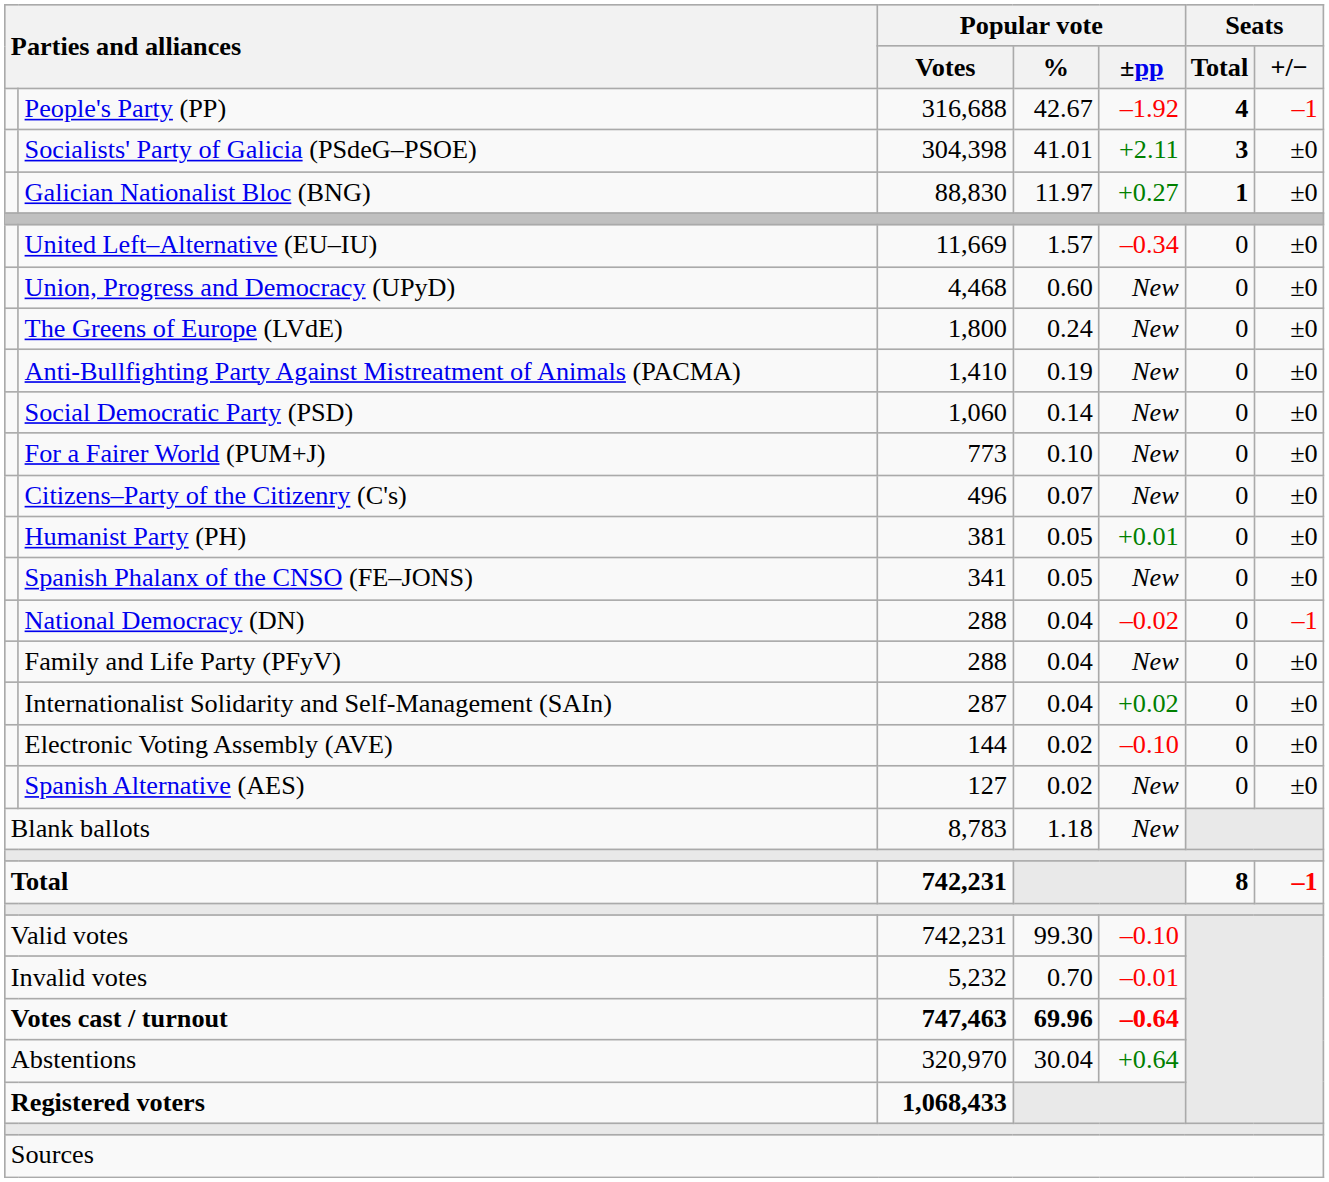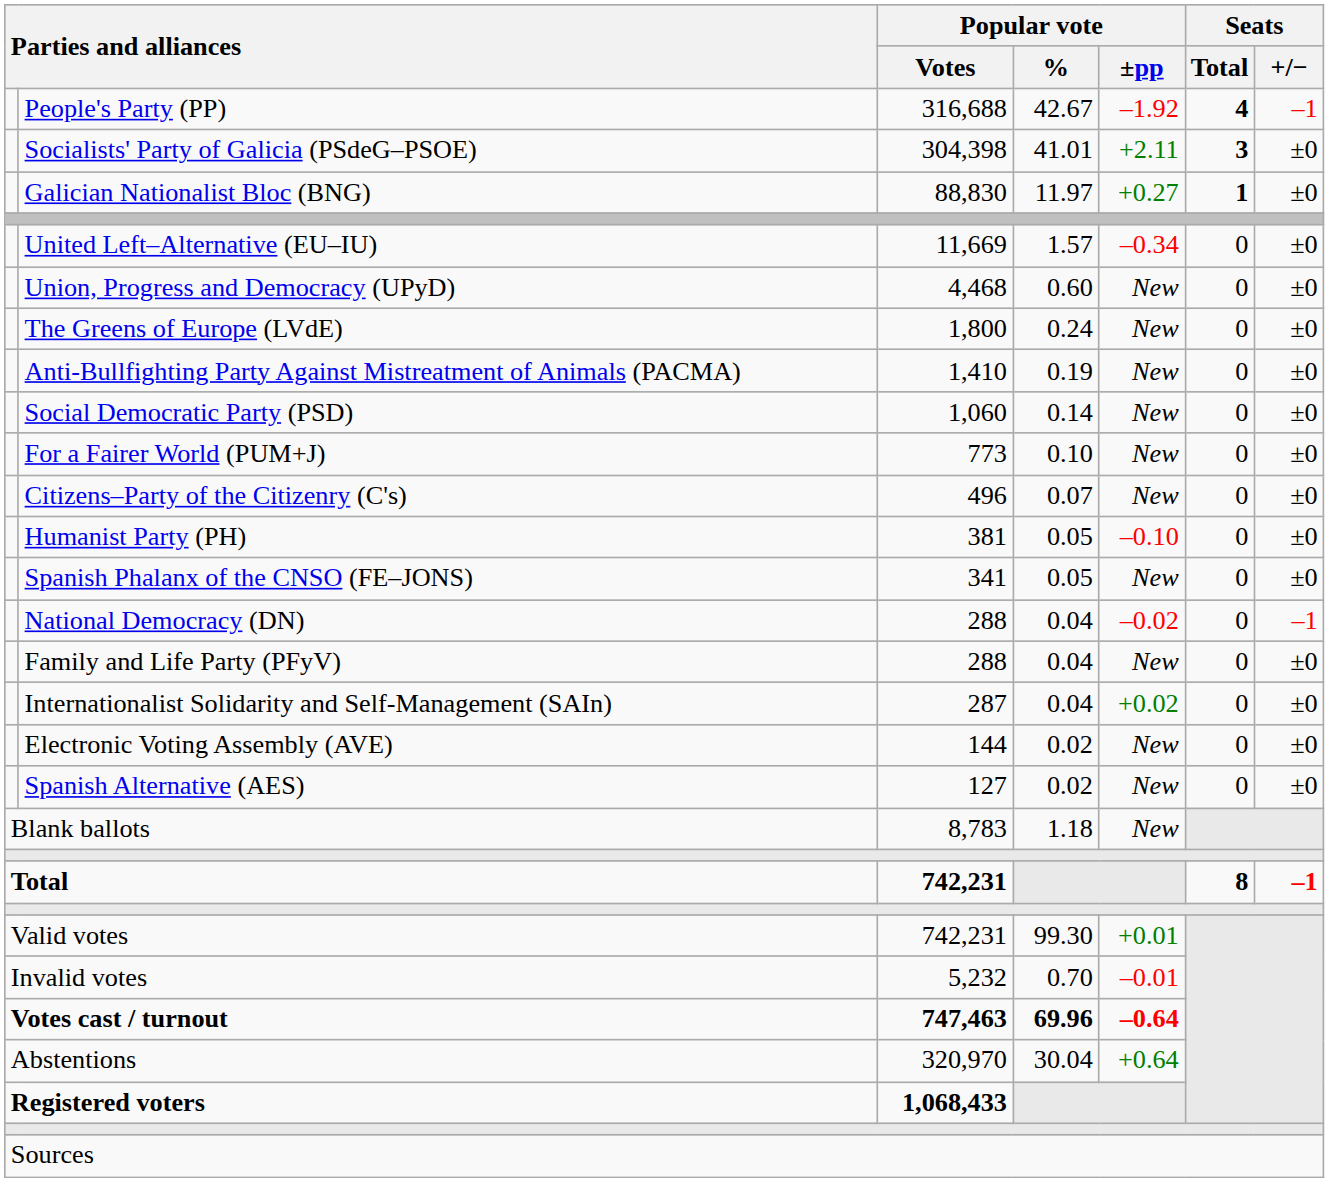(1148, 536) +0.01 -> (1149, 536) –0.10
(1149, 744) –0.10 -> (1155, 744) New
(1149, 935) –0.10 -> (1148, 935) +0.01
